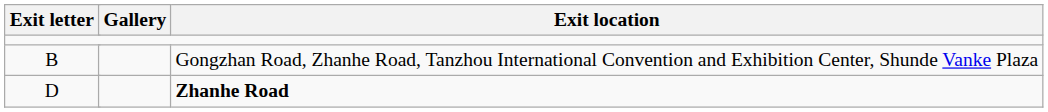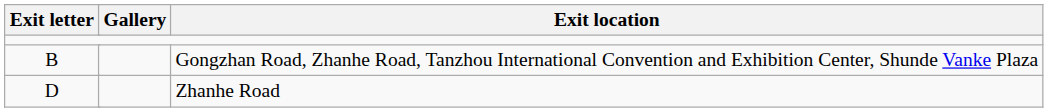(232, 90) bold -> (228, 90) normal
